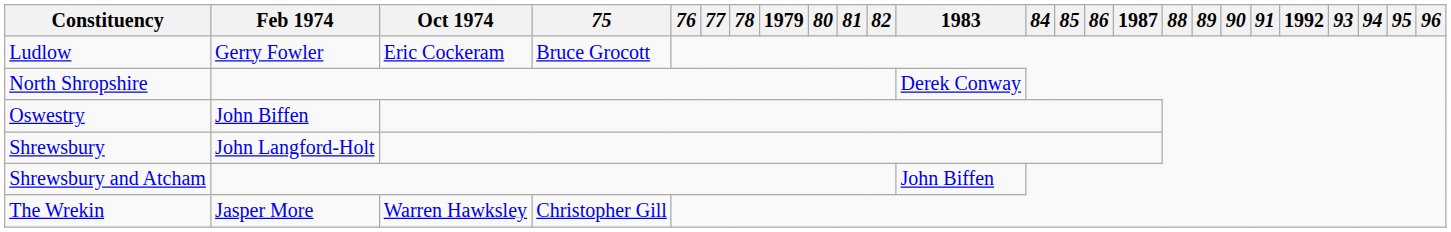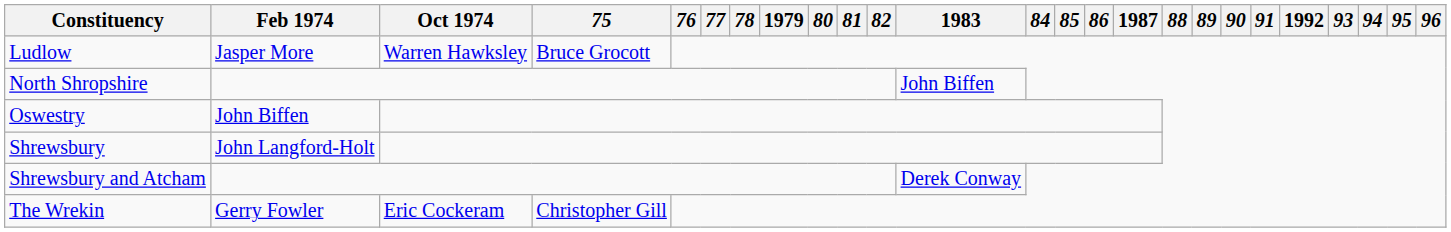(269, 52) Gerry Fowler -> (264, 52) Jasper More
(444, 52) Eric Cockeram -> (455, 52) Warren Hawksley
(961, 83) Derek Conway -> (947, 83) John Biffen
(947, 178) John Biffen -> (961, 178) Derek Conway
(264, 210) Jasper More -> (269, 210) Gerry Fowler
(455, 210) Warren Hawksley -> (444, 210) Eric Cockeram
